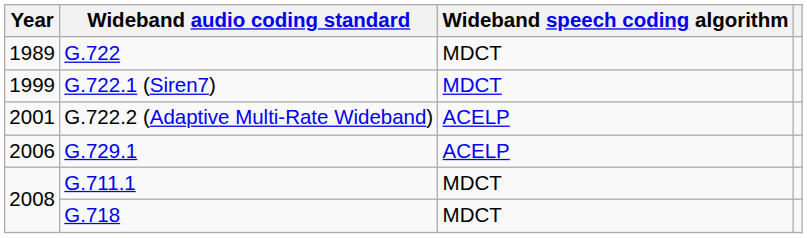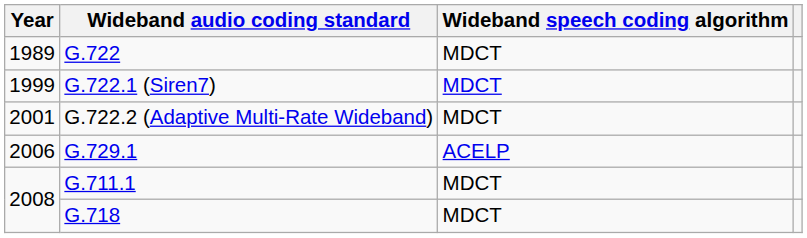(476, 118) ACELP -> (472, 118) MDCT
